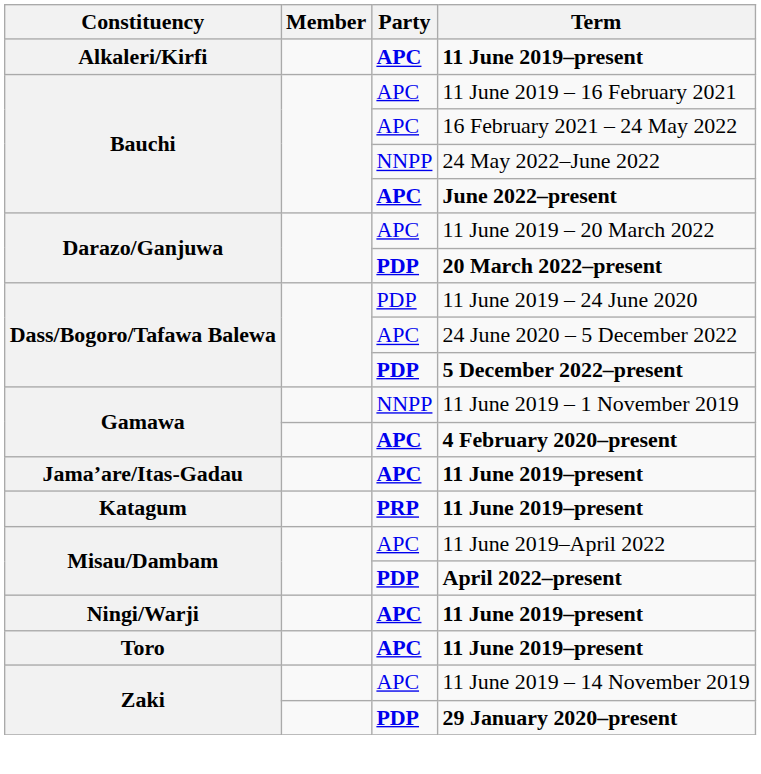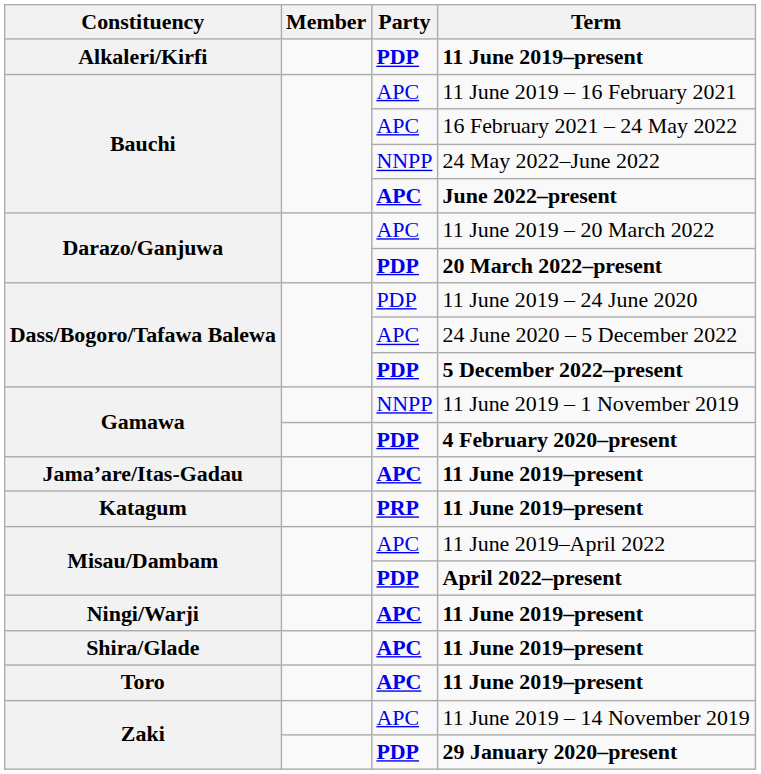(399, 56) APC -> (398, 56) PDP
(399, 439) APC -> (398, 439) PDP
+ row: (143, 647)
